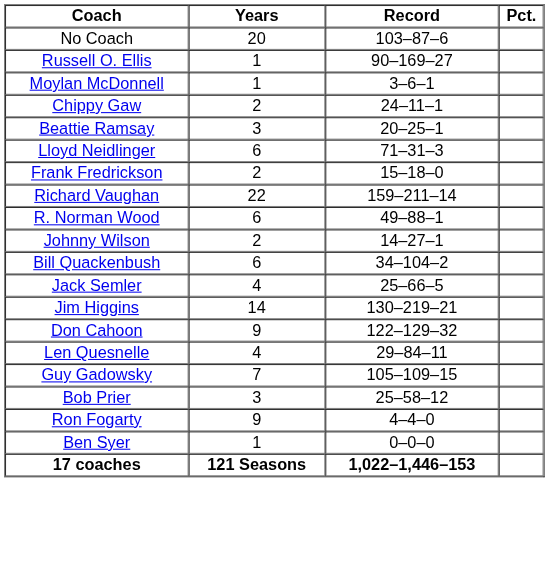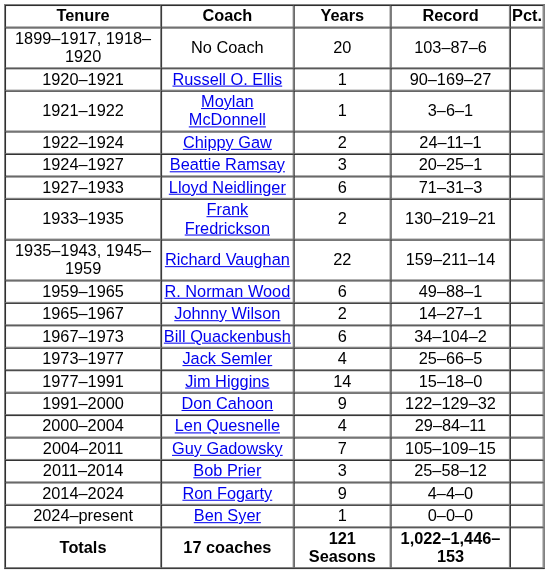+ column: (83, 16)
(412, 173) 15–18–0 -> (450, 219) 130–219–21
(412, 307) 130–219–21 -> (450, 381) 15–18–0
